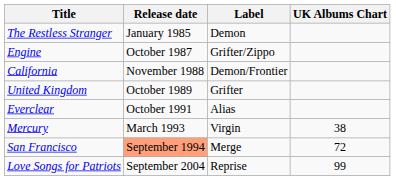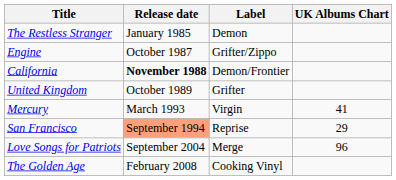(165, 71) normal -> (166, 71) bold
- row: (31, 109)
(340, 128) 38 -> (342, 109) 41
(226, 147) Merge -> (230, 128) Reprise
(340, 147) 72 -> (342, 128) 29
(229, 166) Reprise -> (228, 147) Merge
(340, 166) 99 -> (342, 147) 96
+ row: (46, 166)
